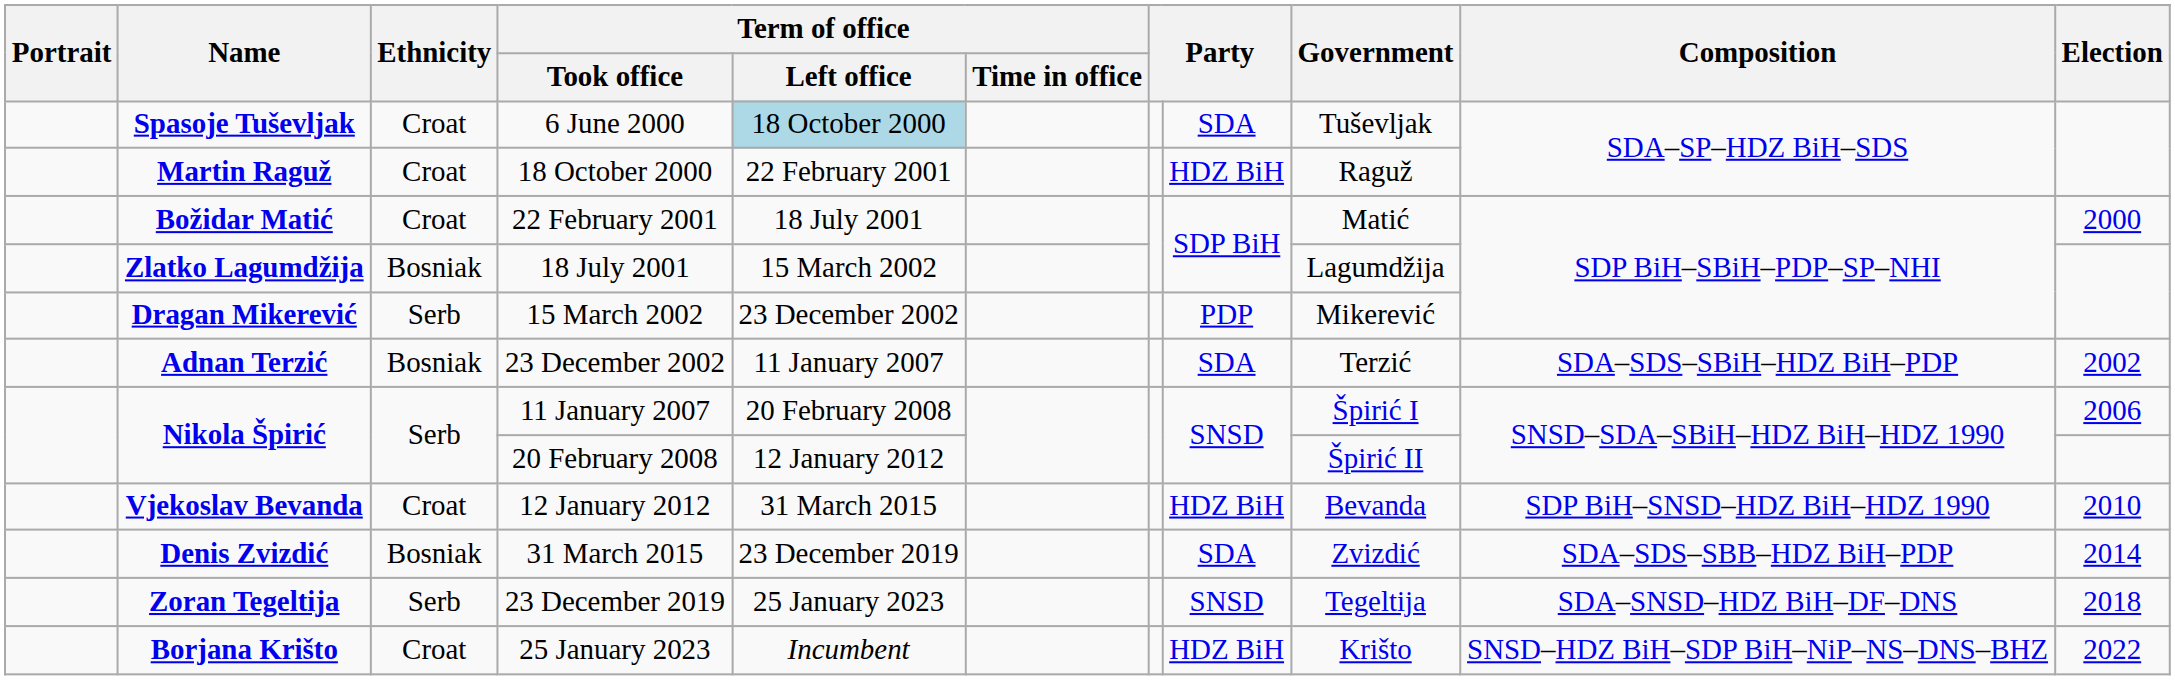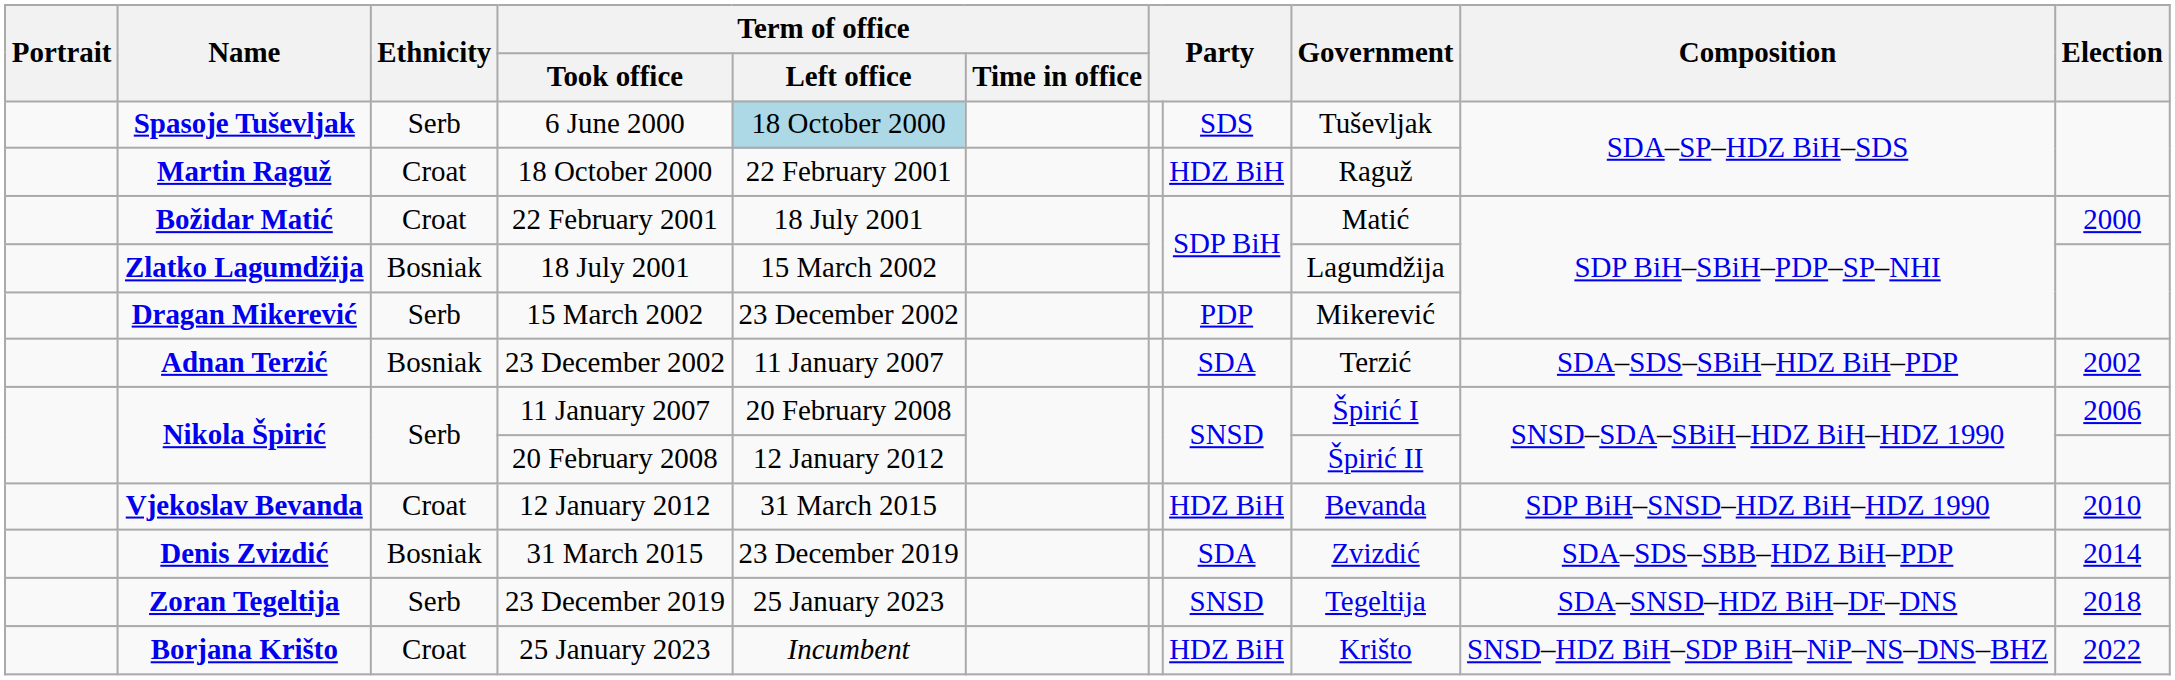(434, 124) Croat -> (434, 124) Serb
(1227, 124) SDA -> (1227, 124) SDS
